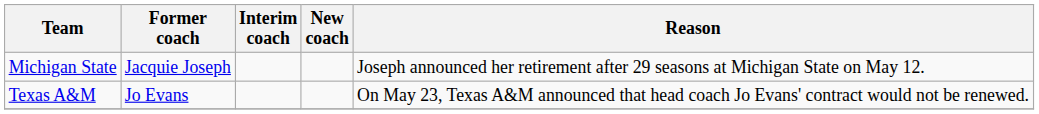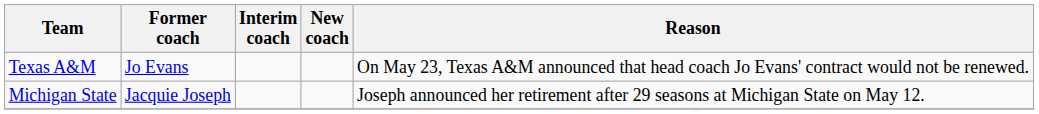rows swapped: (63, 66) <-> (52, 94)
